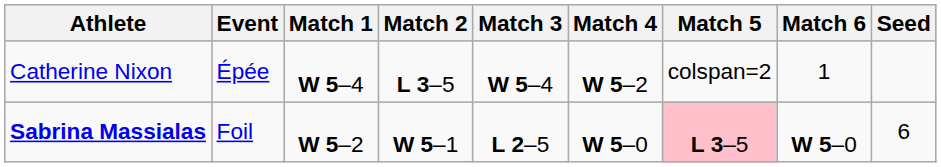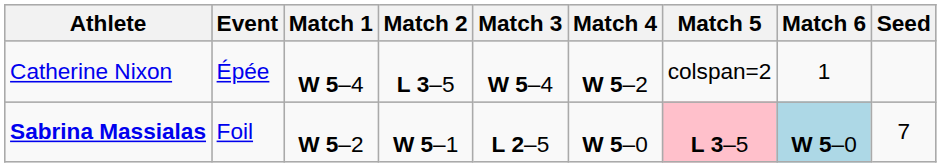(824, 145) no background -> (824, 145) lightblue background
(904, 132) 6 -> (904, 132) 7
